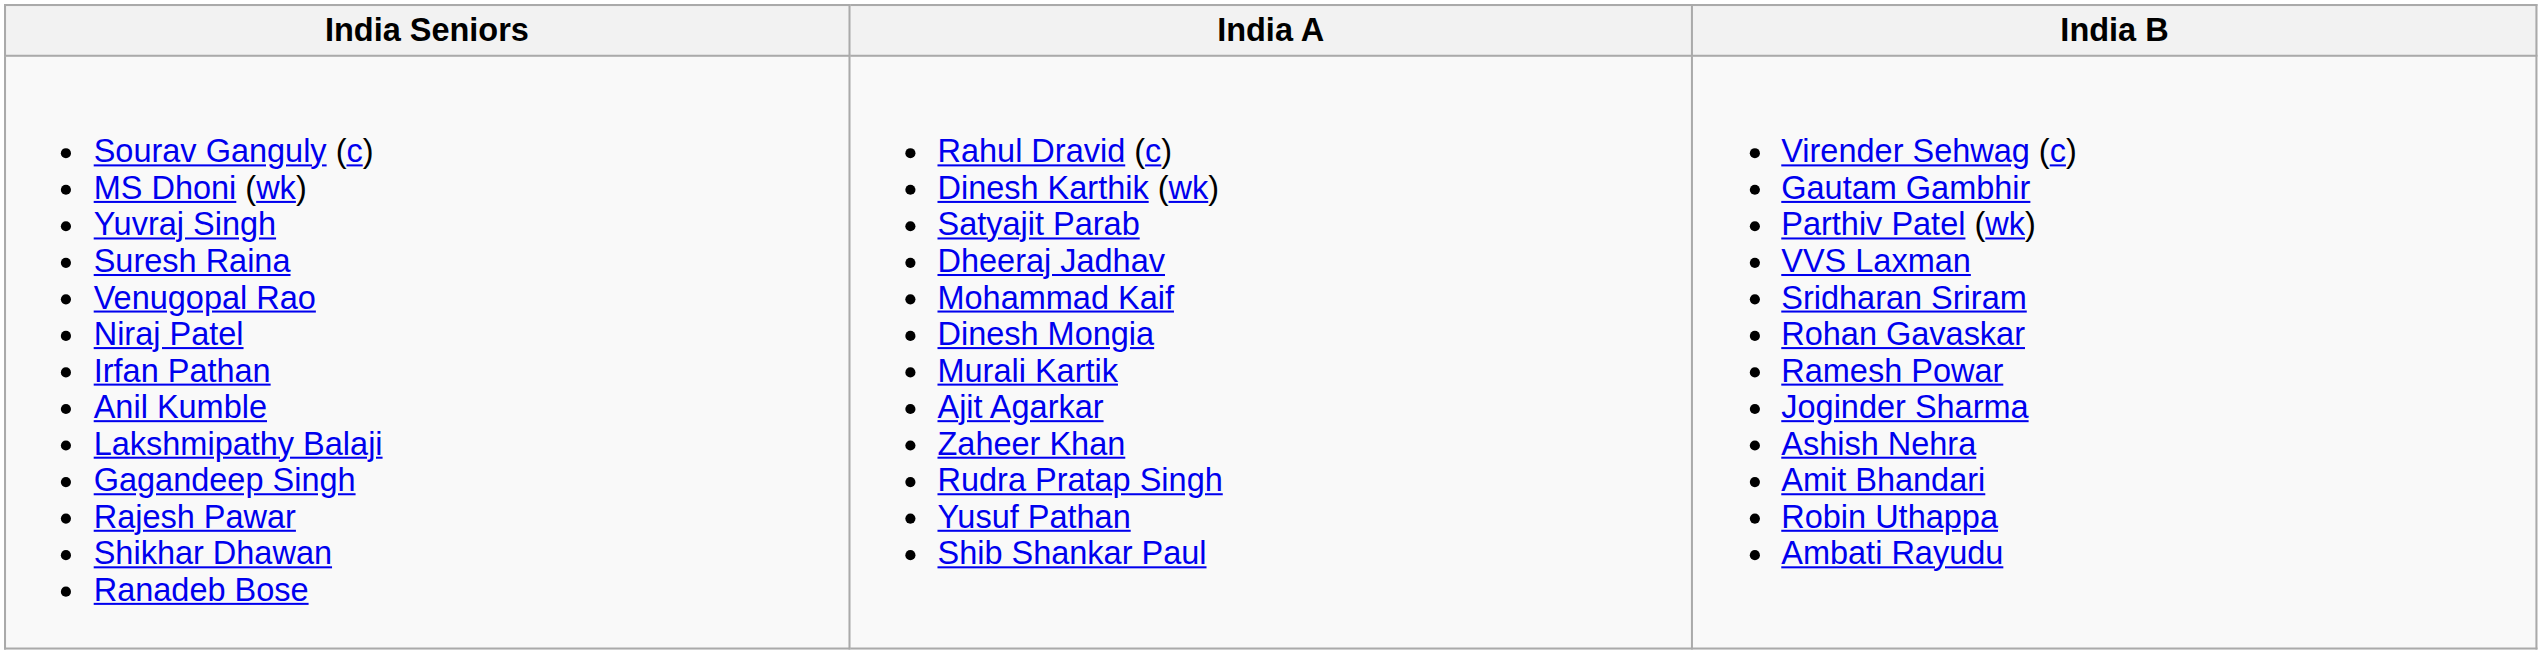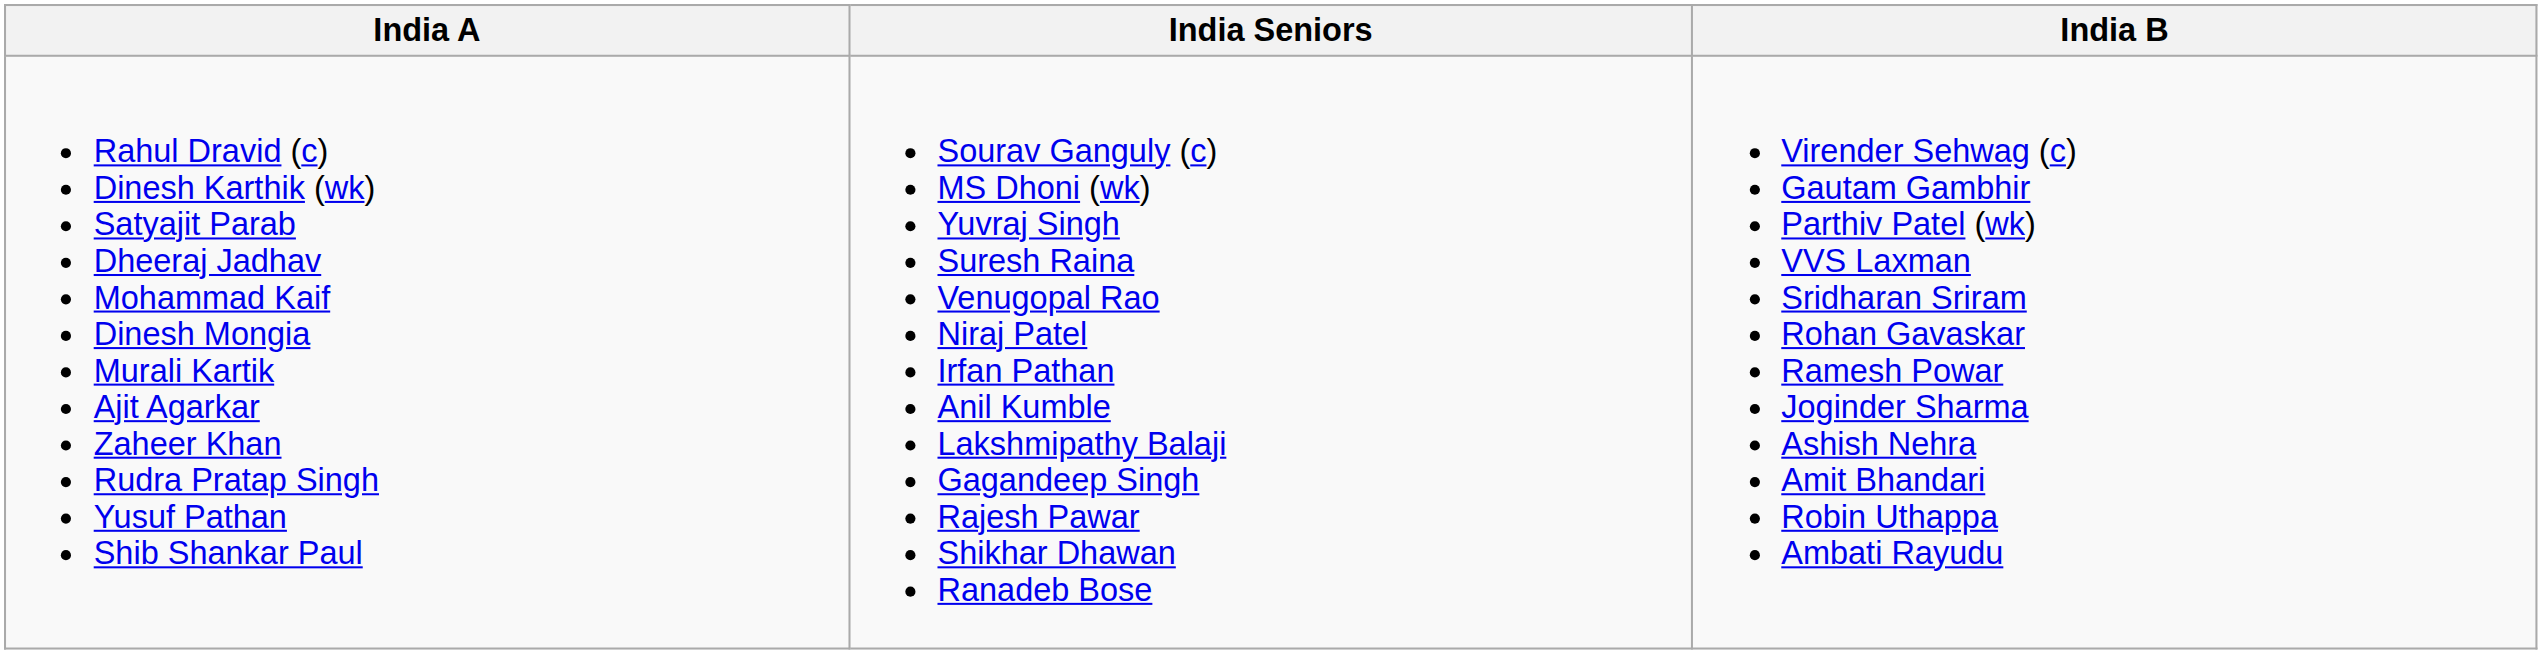columns swapped: (427, 30) <-> (1271, 30)
